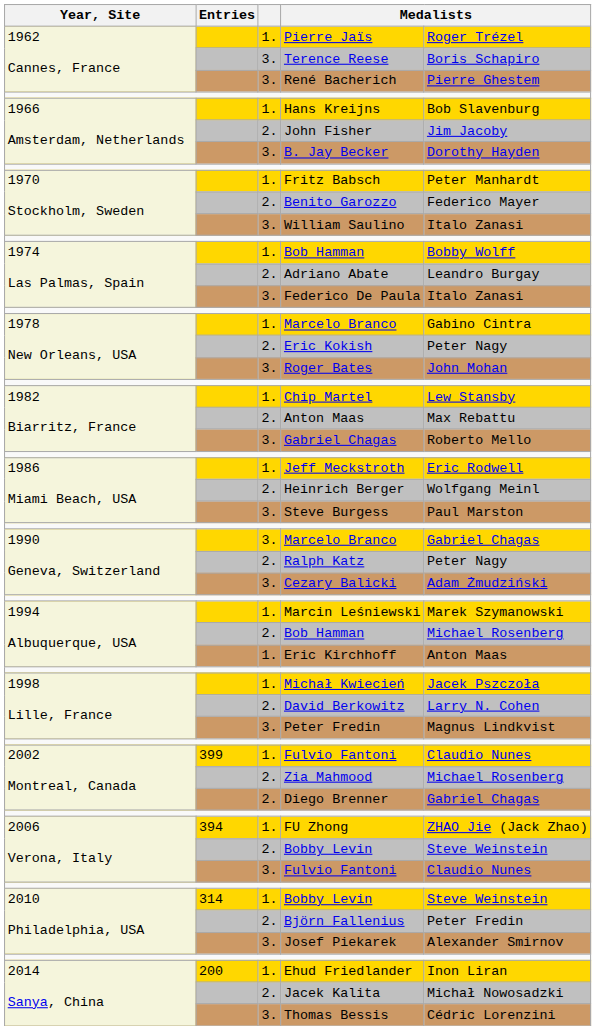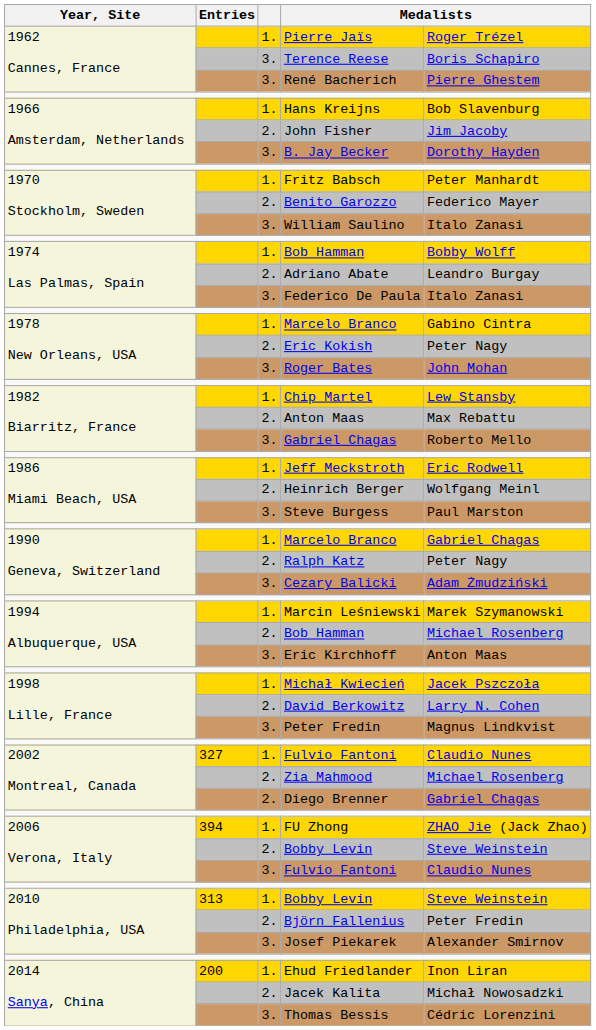(270, 540) 3. -> (270, 540) 1.
(270, 656) 1. -> (270, 656) 3.
(211, 756) 399 -> (211, 756) 327
(211, 899) 314 -> (211, 899) 313
